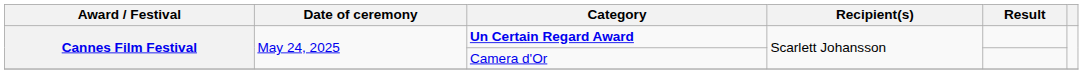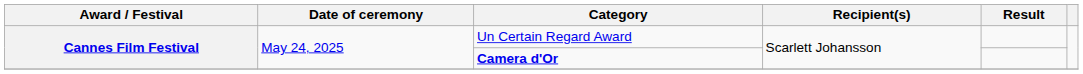(552, 36) bold -> (554, 36) normal
(509, 58) normal -> (518, 58) bold
